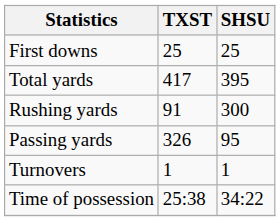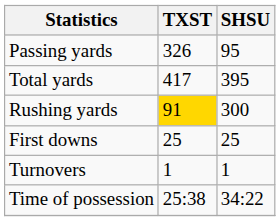rows swapped: (53, 50) <-> (61, 140)
(172, 110) no background -> (172, 110) gold background
